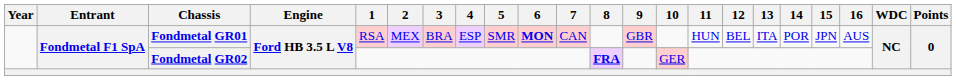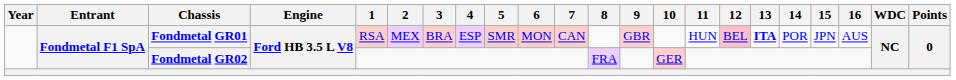(537, 36) bold -> (537, 36) normal
(738, 36) no background -> (735, 36) pink background
(767, 36) normal -> (765, 36) bold
(607, 57) bold -> (604, 57) normal
